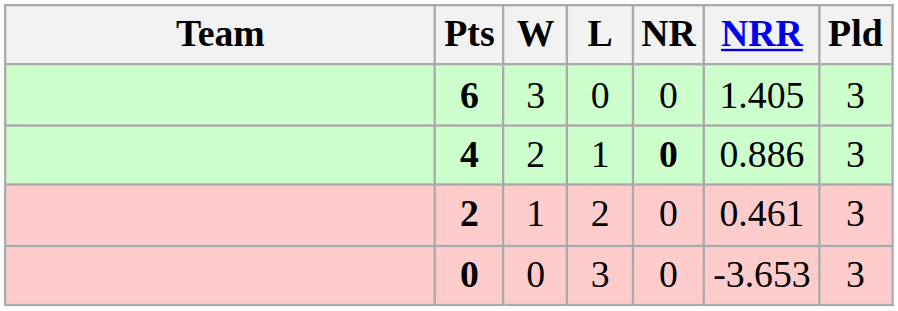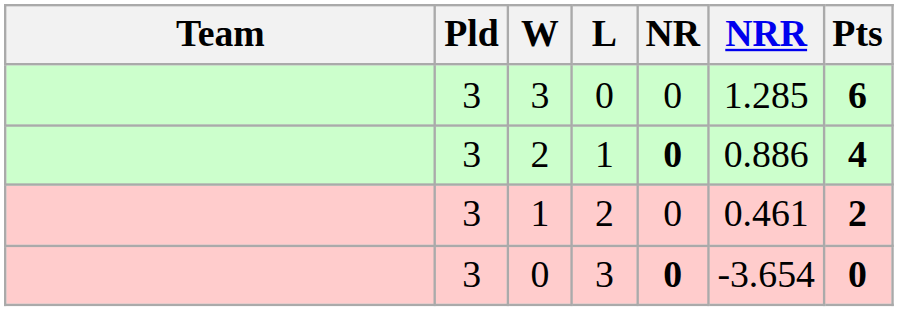columns swapped: (855, 34) <-> (469, 34)
(762, 94) 1.405 -> (766, 94) 1.285
(668, 273) normal -> (673, 273) bold
(762, 273) -3.653 -> (766, 273) -3.654
